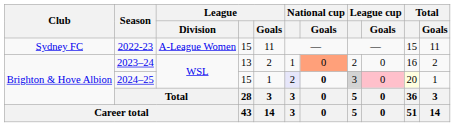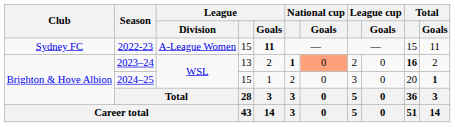(269, 46) normal -> (269, 46) bold
(292, 63) normal -> (292, 63) bold
(412, 63) normal -> (412, 63) bold
(292, 79) lavender background -> (292, 79) no background
(324, 79) bold -> (324, 79) normal
(354, 79) lightgrey background -> (354, 79) no background
(383, 79) pink background -> (383, 79) no background
(412, 79) lightyellow background -> (412, 79) no background
(435, 79) normal -> (435, 79) bold
